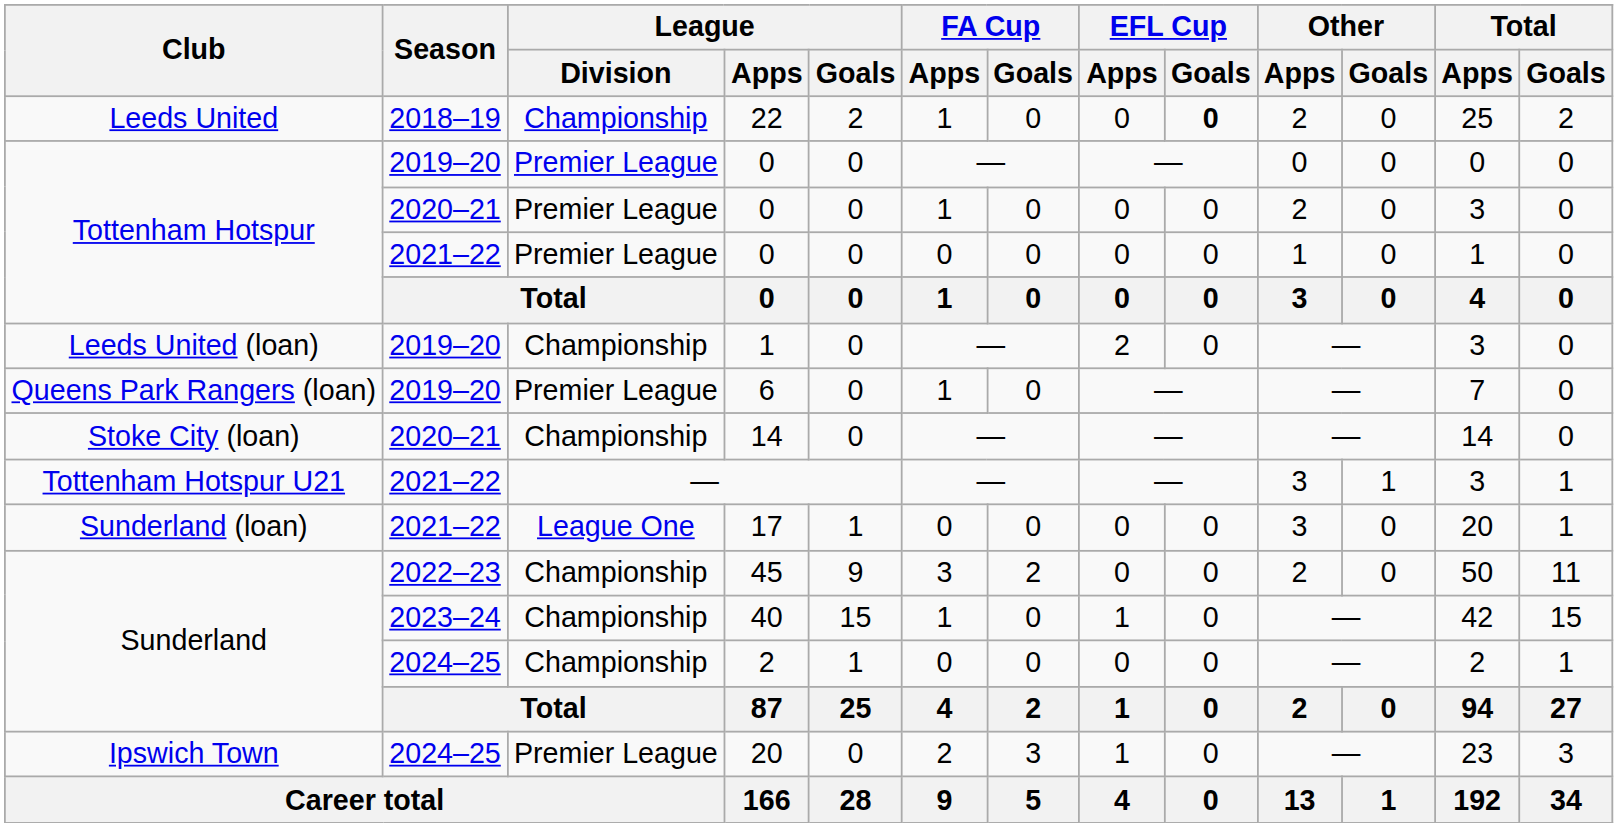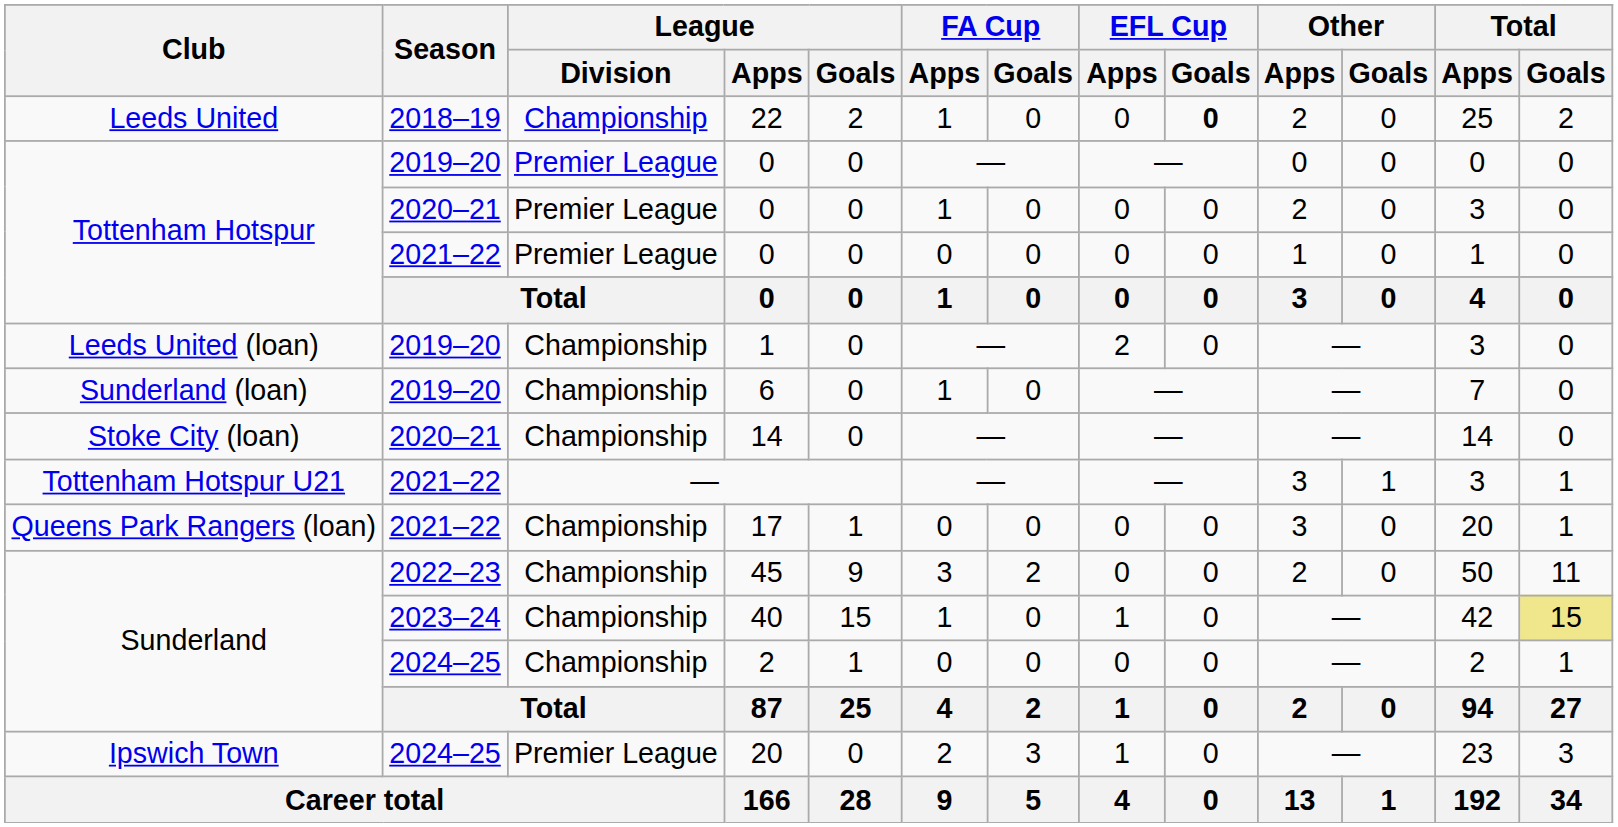(194, 390) Queens Park Rangers (loan) -> (194, 390) Sunderland (loan)
(616, 390) Premier League -> (616, 390) Championship
(194, 526) Sunderland (loan) -> (194, 526) Queens Park Rangers (loan)
(616, 526) League One -> (616, 526) Championship
(1566, 617) no background -> (1566, 617) khaki background
